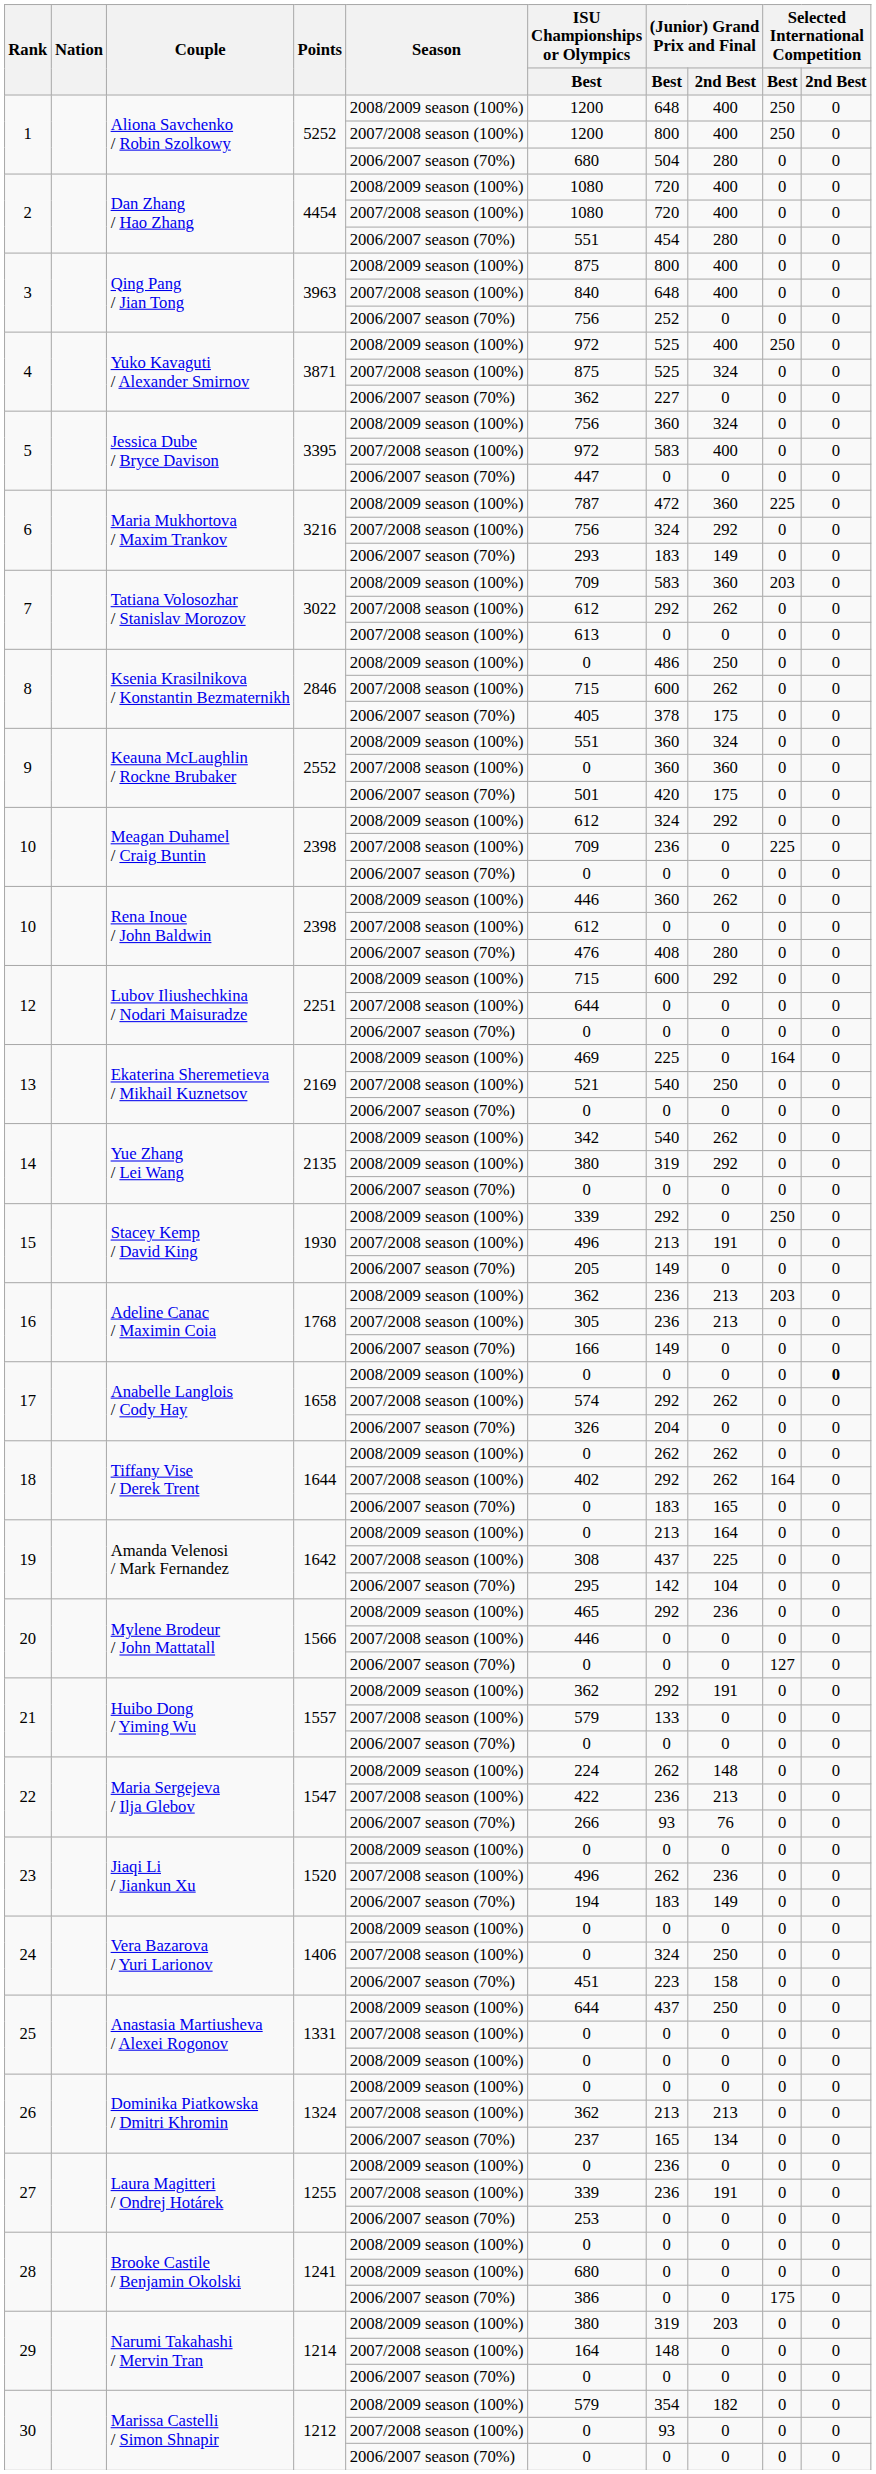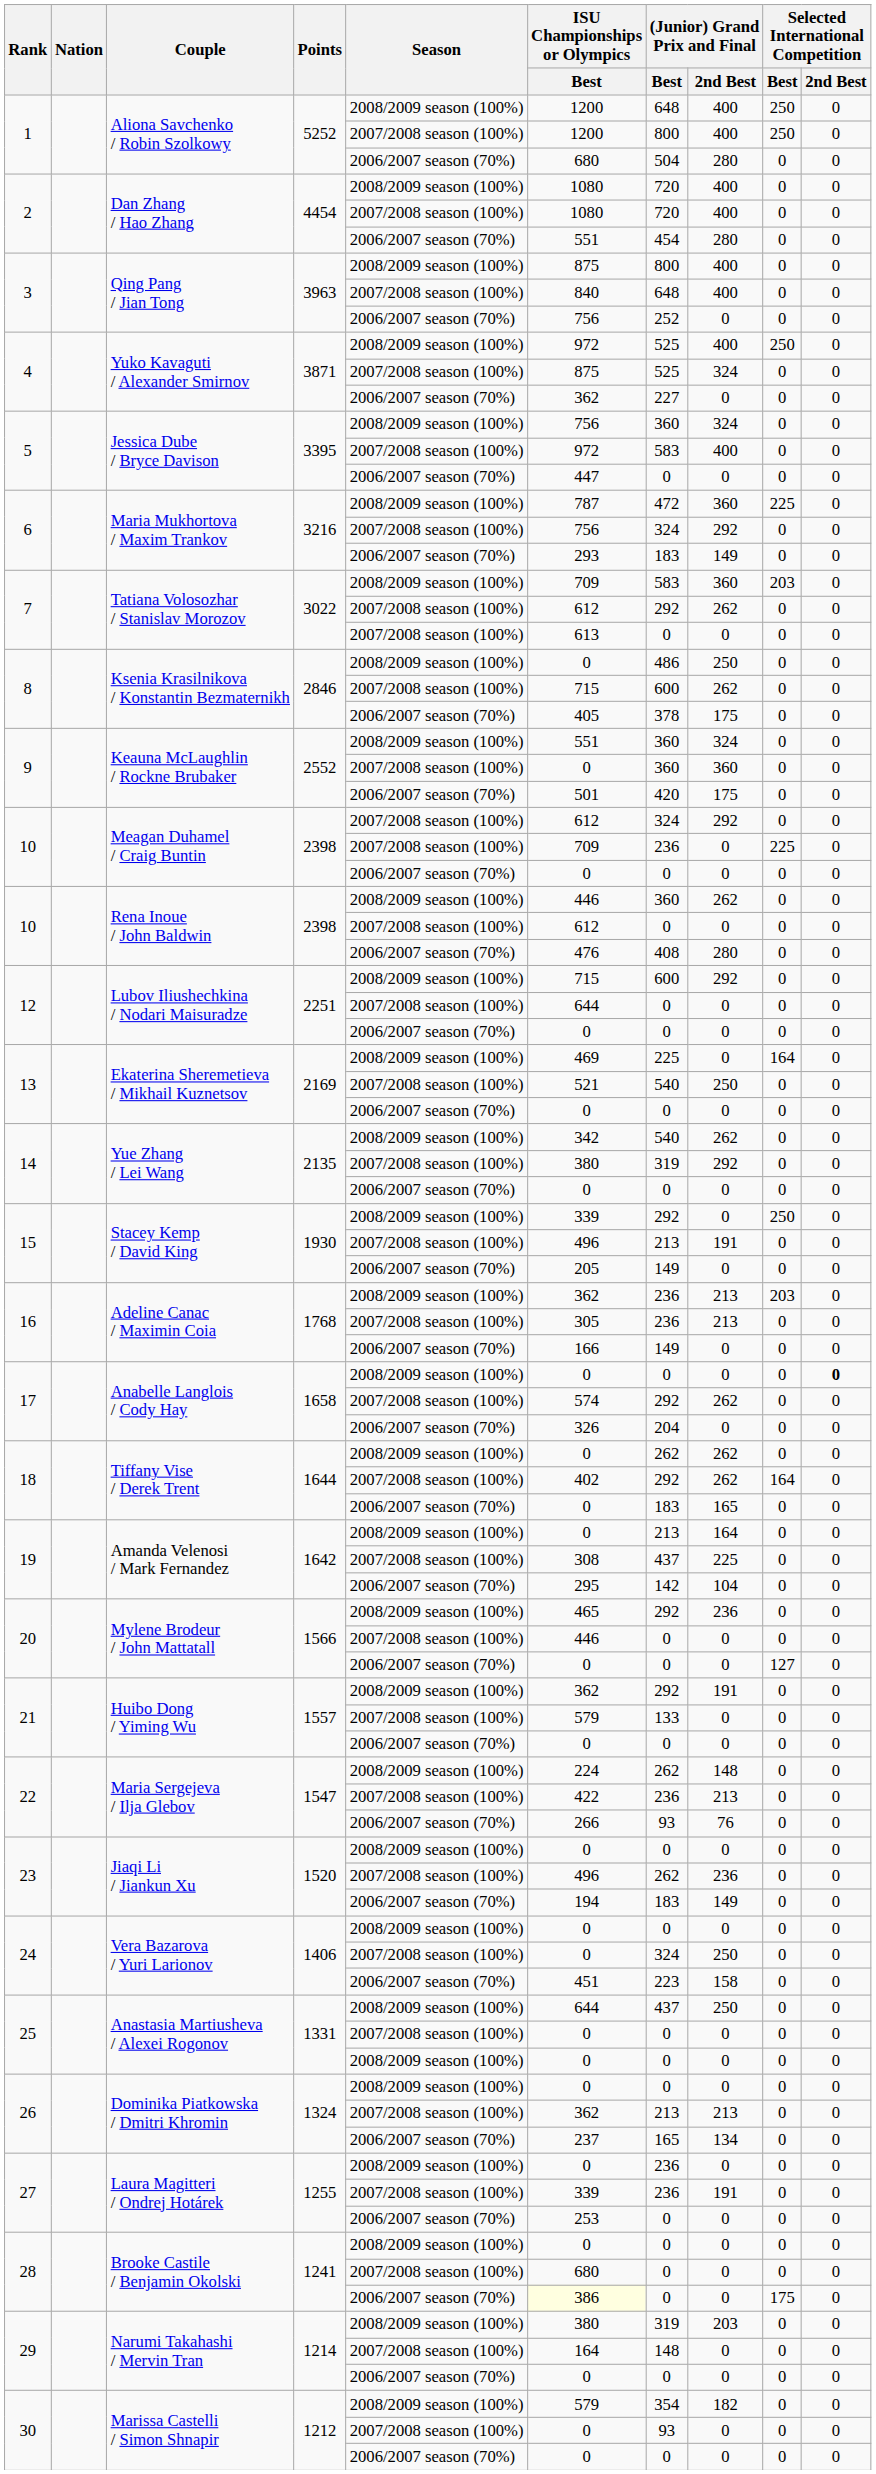(437, 820) 2008/2009 season (100%) -> (437, 820) 2007/2008 season (100%)
(437, 1163) 2008/2009 season (100%) -> (437, 1163) 2007/2008 season (100%)
(437, 2271) 2008/2009 season (100%) -> (437, 2271) 2007/2008 season (100%)
(587, 2298) no background -> (587, 2298) lightyellow background
